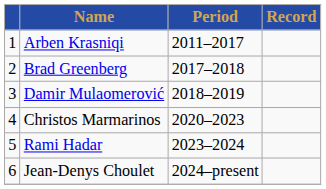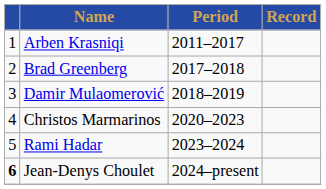(12, 171) normal -> (12, 171) bold
